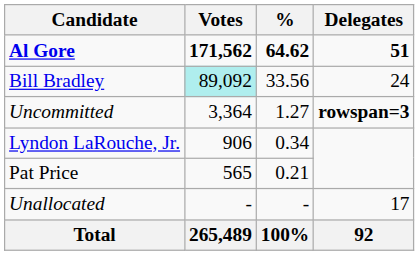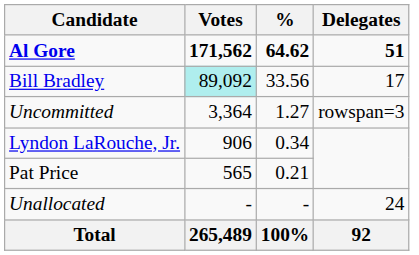(400, 81) 24 -> (395, 81) 17
(364, 111) bold -> (361, 111) normal
(400, 204) 17 -> (395, 204) 24
